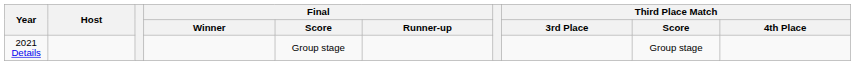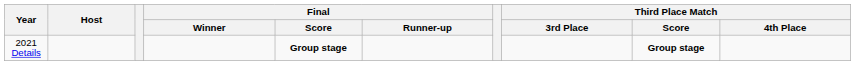(318, 48) normal -> (318, 48) bold
(676, 48) normal -> (676, 48) bold
